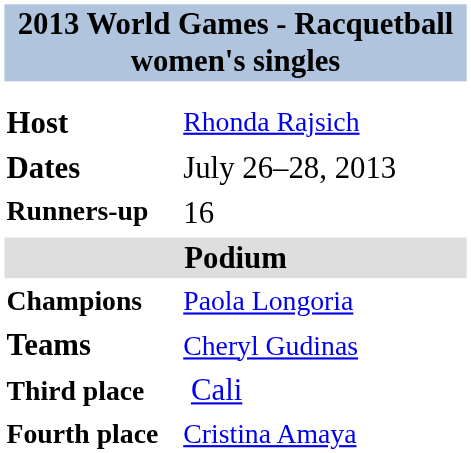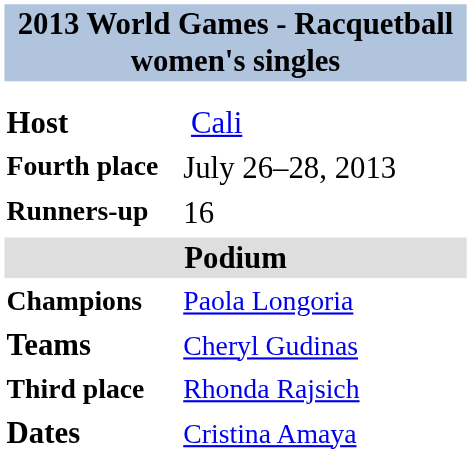(271, 121) Rhonda Rajsich -> (213, 122) Cali
(43, 167) Dates -> (82, 166) Fourth place
(213, 389) Cali -> (271, 388) Rhonda Rajsich
(82, 433) Fourth place -> (43, 432) Dates
